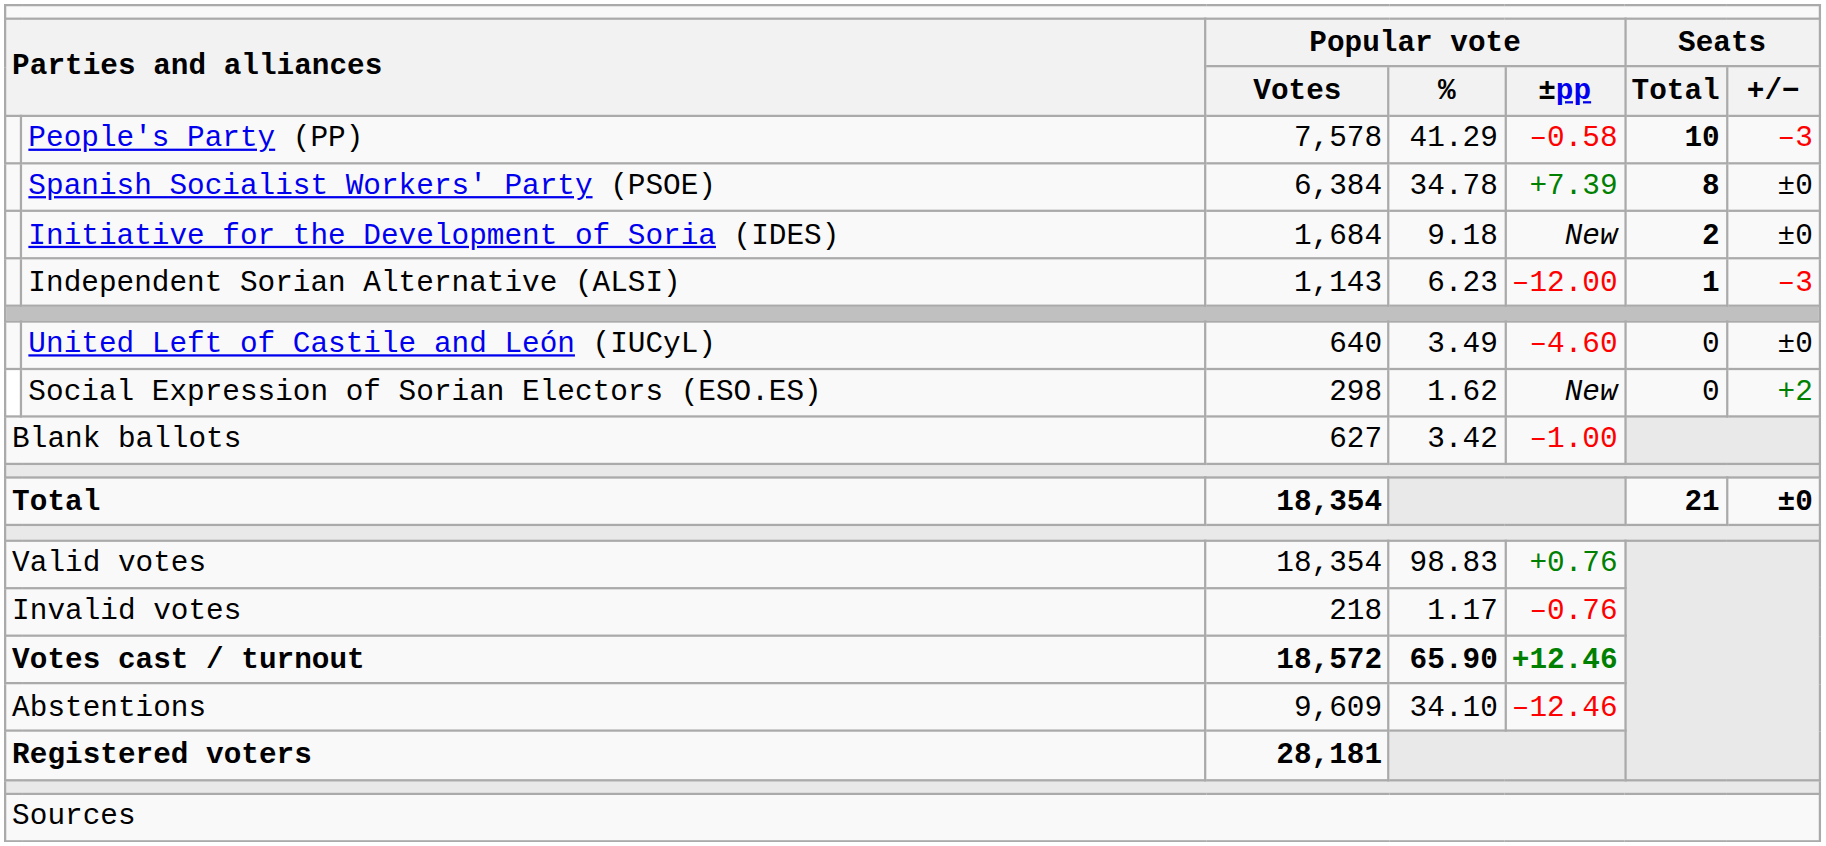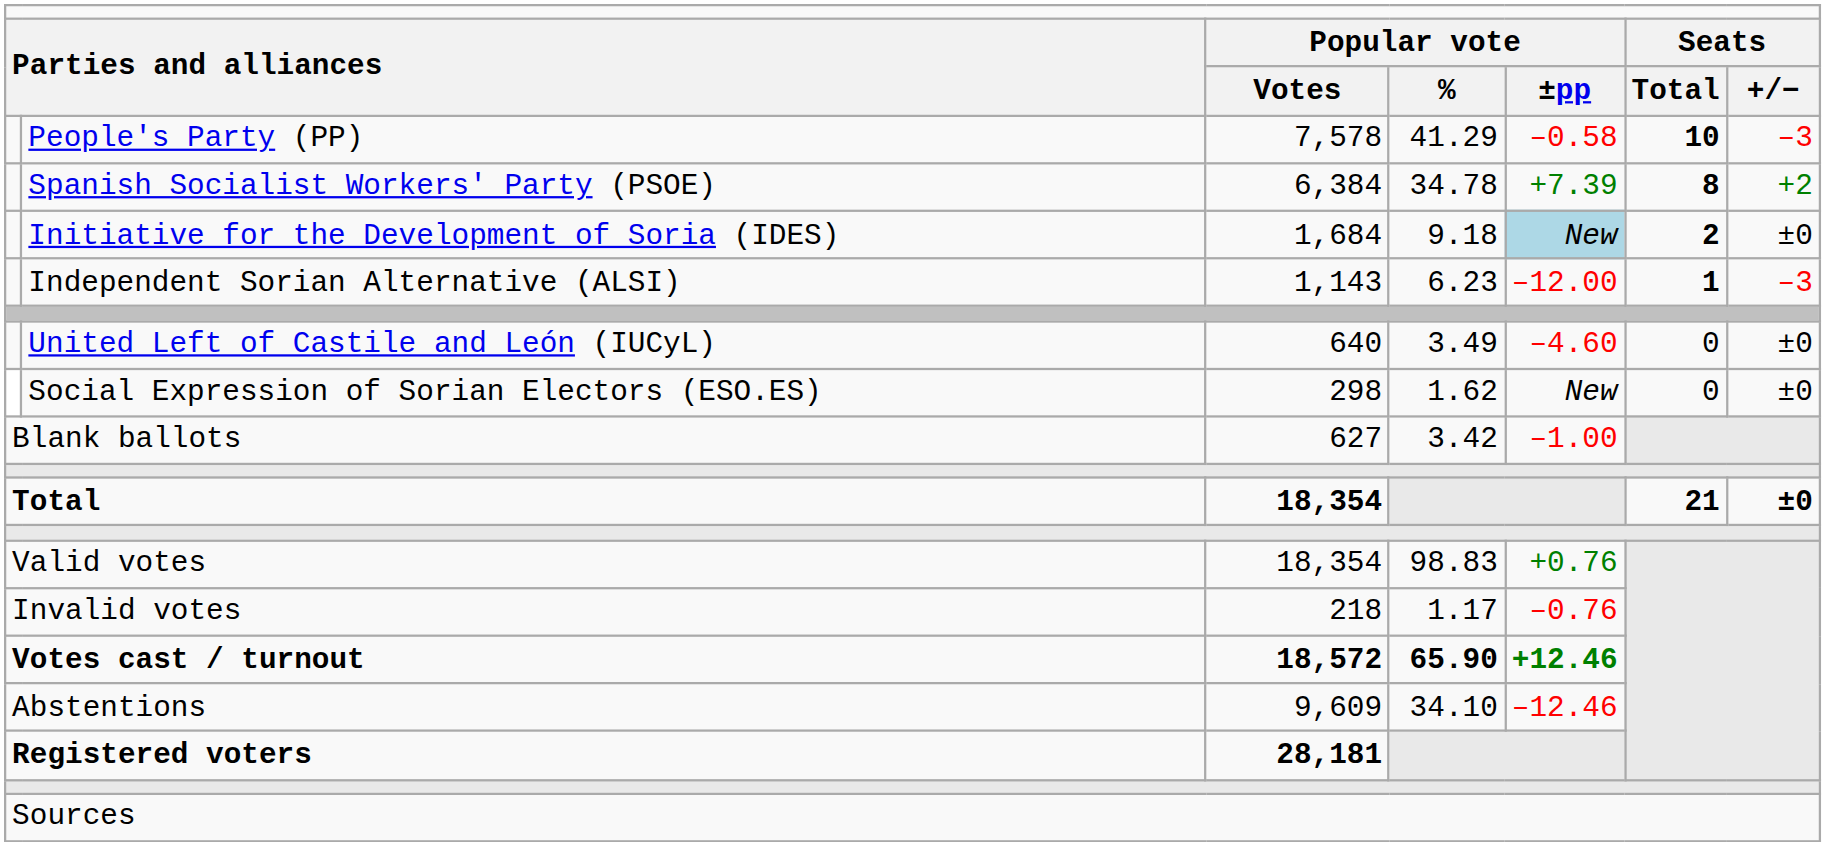(1795, 187) ±0 -> (1795, 187) +2
(1591, 235) no background -> (1591, 235) lightblue background
(1795, 392) +2 -> (1795, 392) ±0
